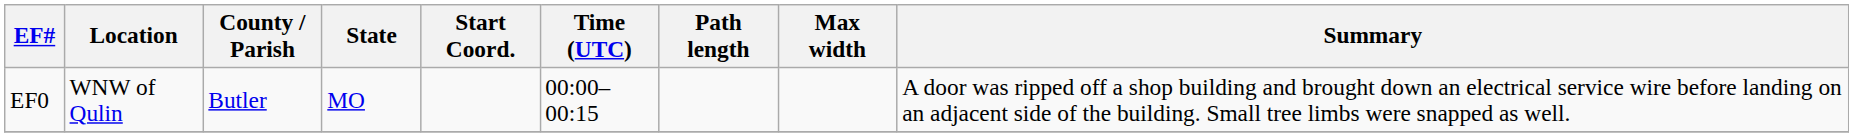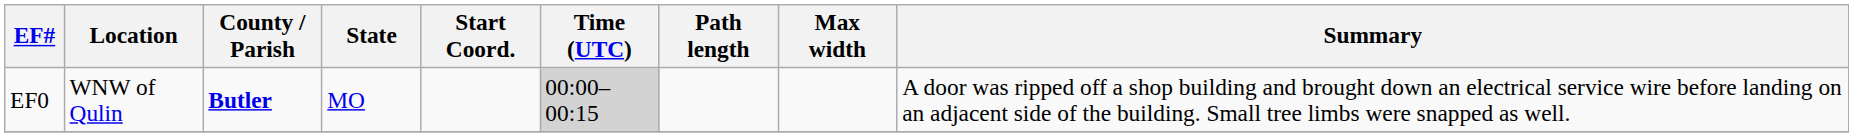(238, 99) normal -> (240, 99) bold
(578, 99) no background -> (578, 99) lightgrey background
